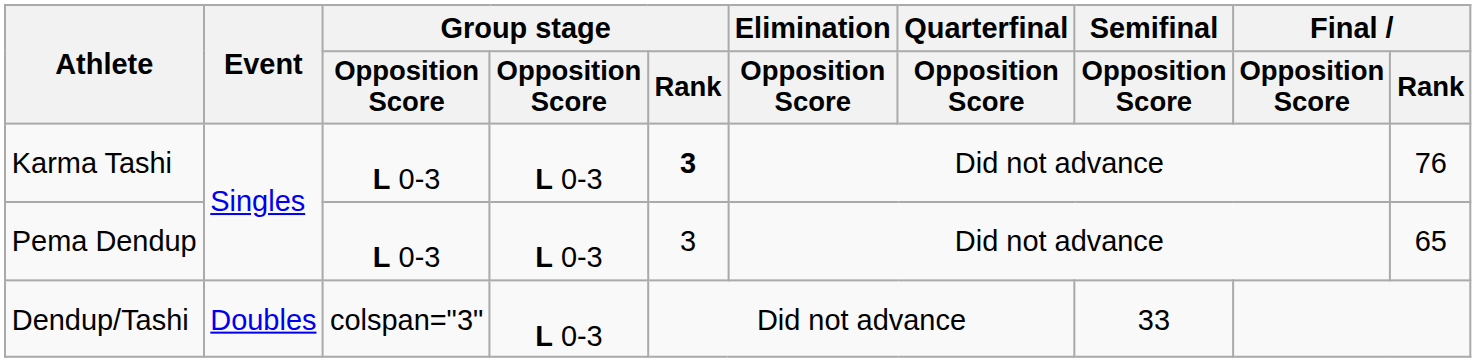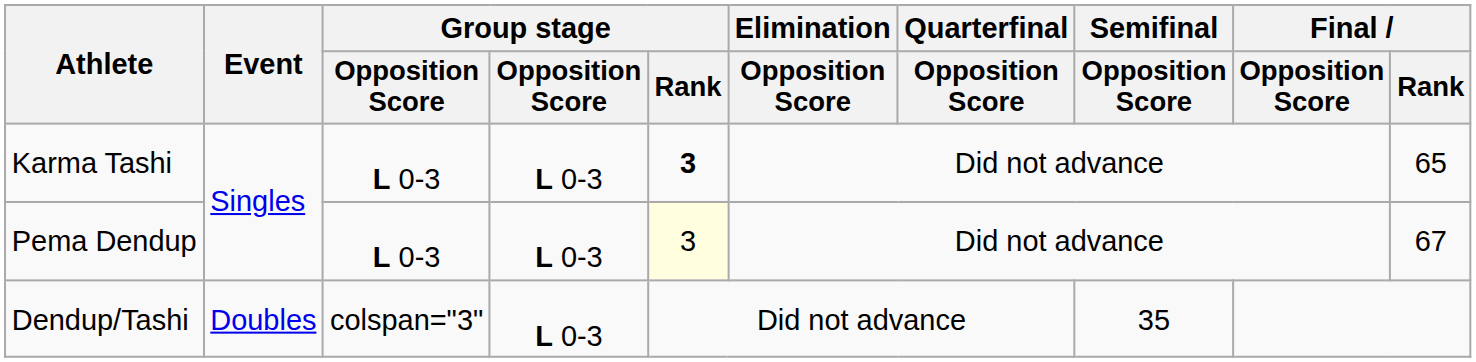(1431, 163) 76 -> (1431, 163) 65
(688, 241) no background -> (688, 241) lightyellow background
(1431, 241) 65 -> (1431, 241) 67
(1154, 319) 33 -> (1154, 319) 35
